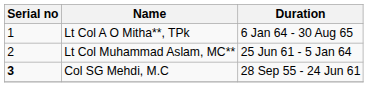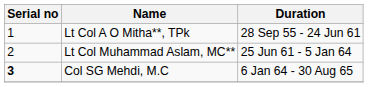(297, 33) 6 Jan 64 - 30 Aug 65 -> (301, 33) 28 Sep 55 - 24 Jun 61
(301, 71) 28 Sep 55 - 24 Jun 61 -> (297, 71) 6 Jan 64 - 30 Aug 65
